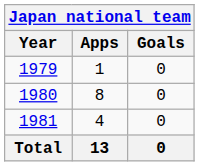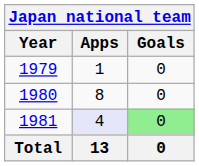(100, 122) no background -> (100, 122) lavender background
(161, 122) no background -> (161, 122) lightgreen background
